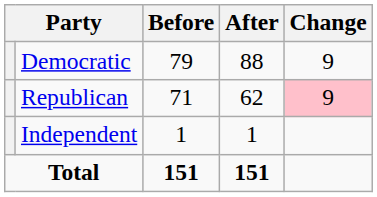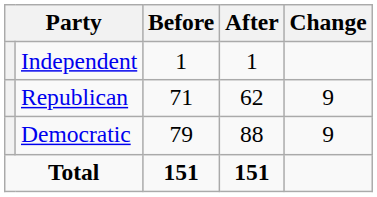rows swapped: (76, 60) <-> (79, 135)
(328, 97) pink background -> (328, 97) no background
